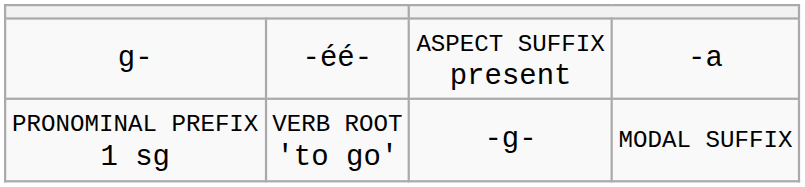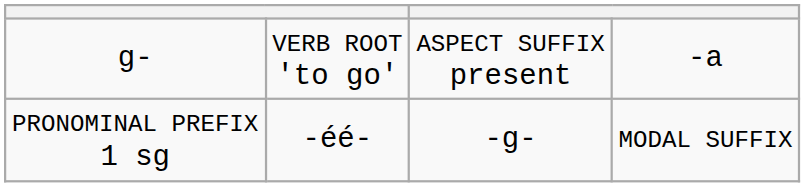(337, 59) -éé- -> (337, 61) VERB ROOT 'to go'
(337, 142) VERB ROOT 'to go' -> (337, 140) -éé-
